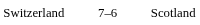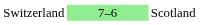(108, 12) no background -> (108, 12) lightgreen background
